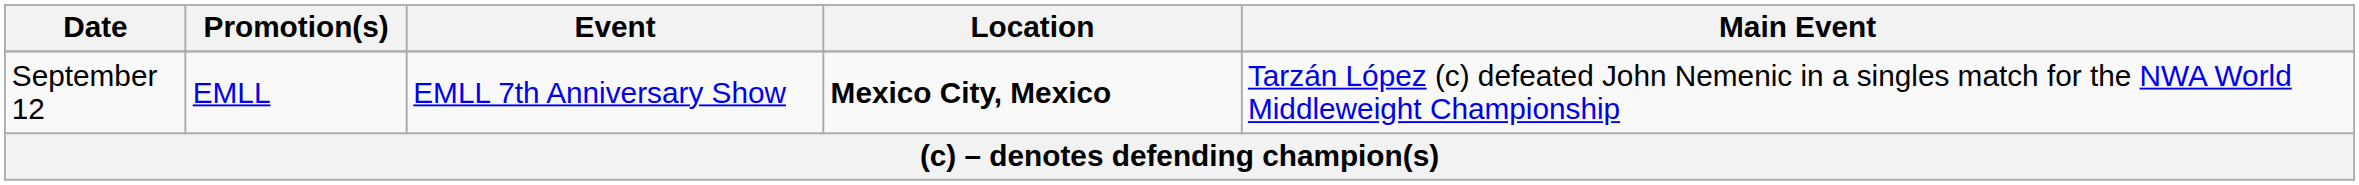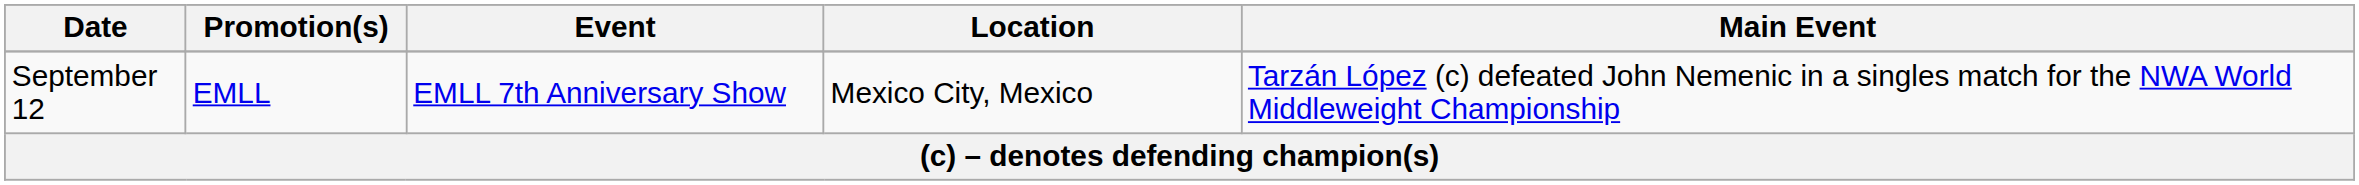(971, 92) bold -> (962, 92) normal
